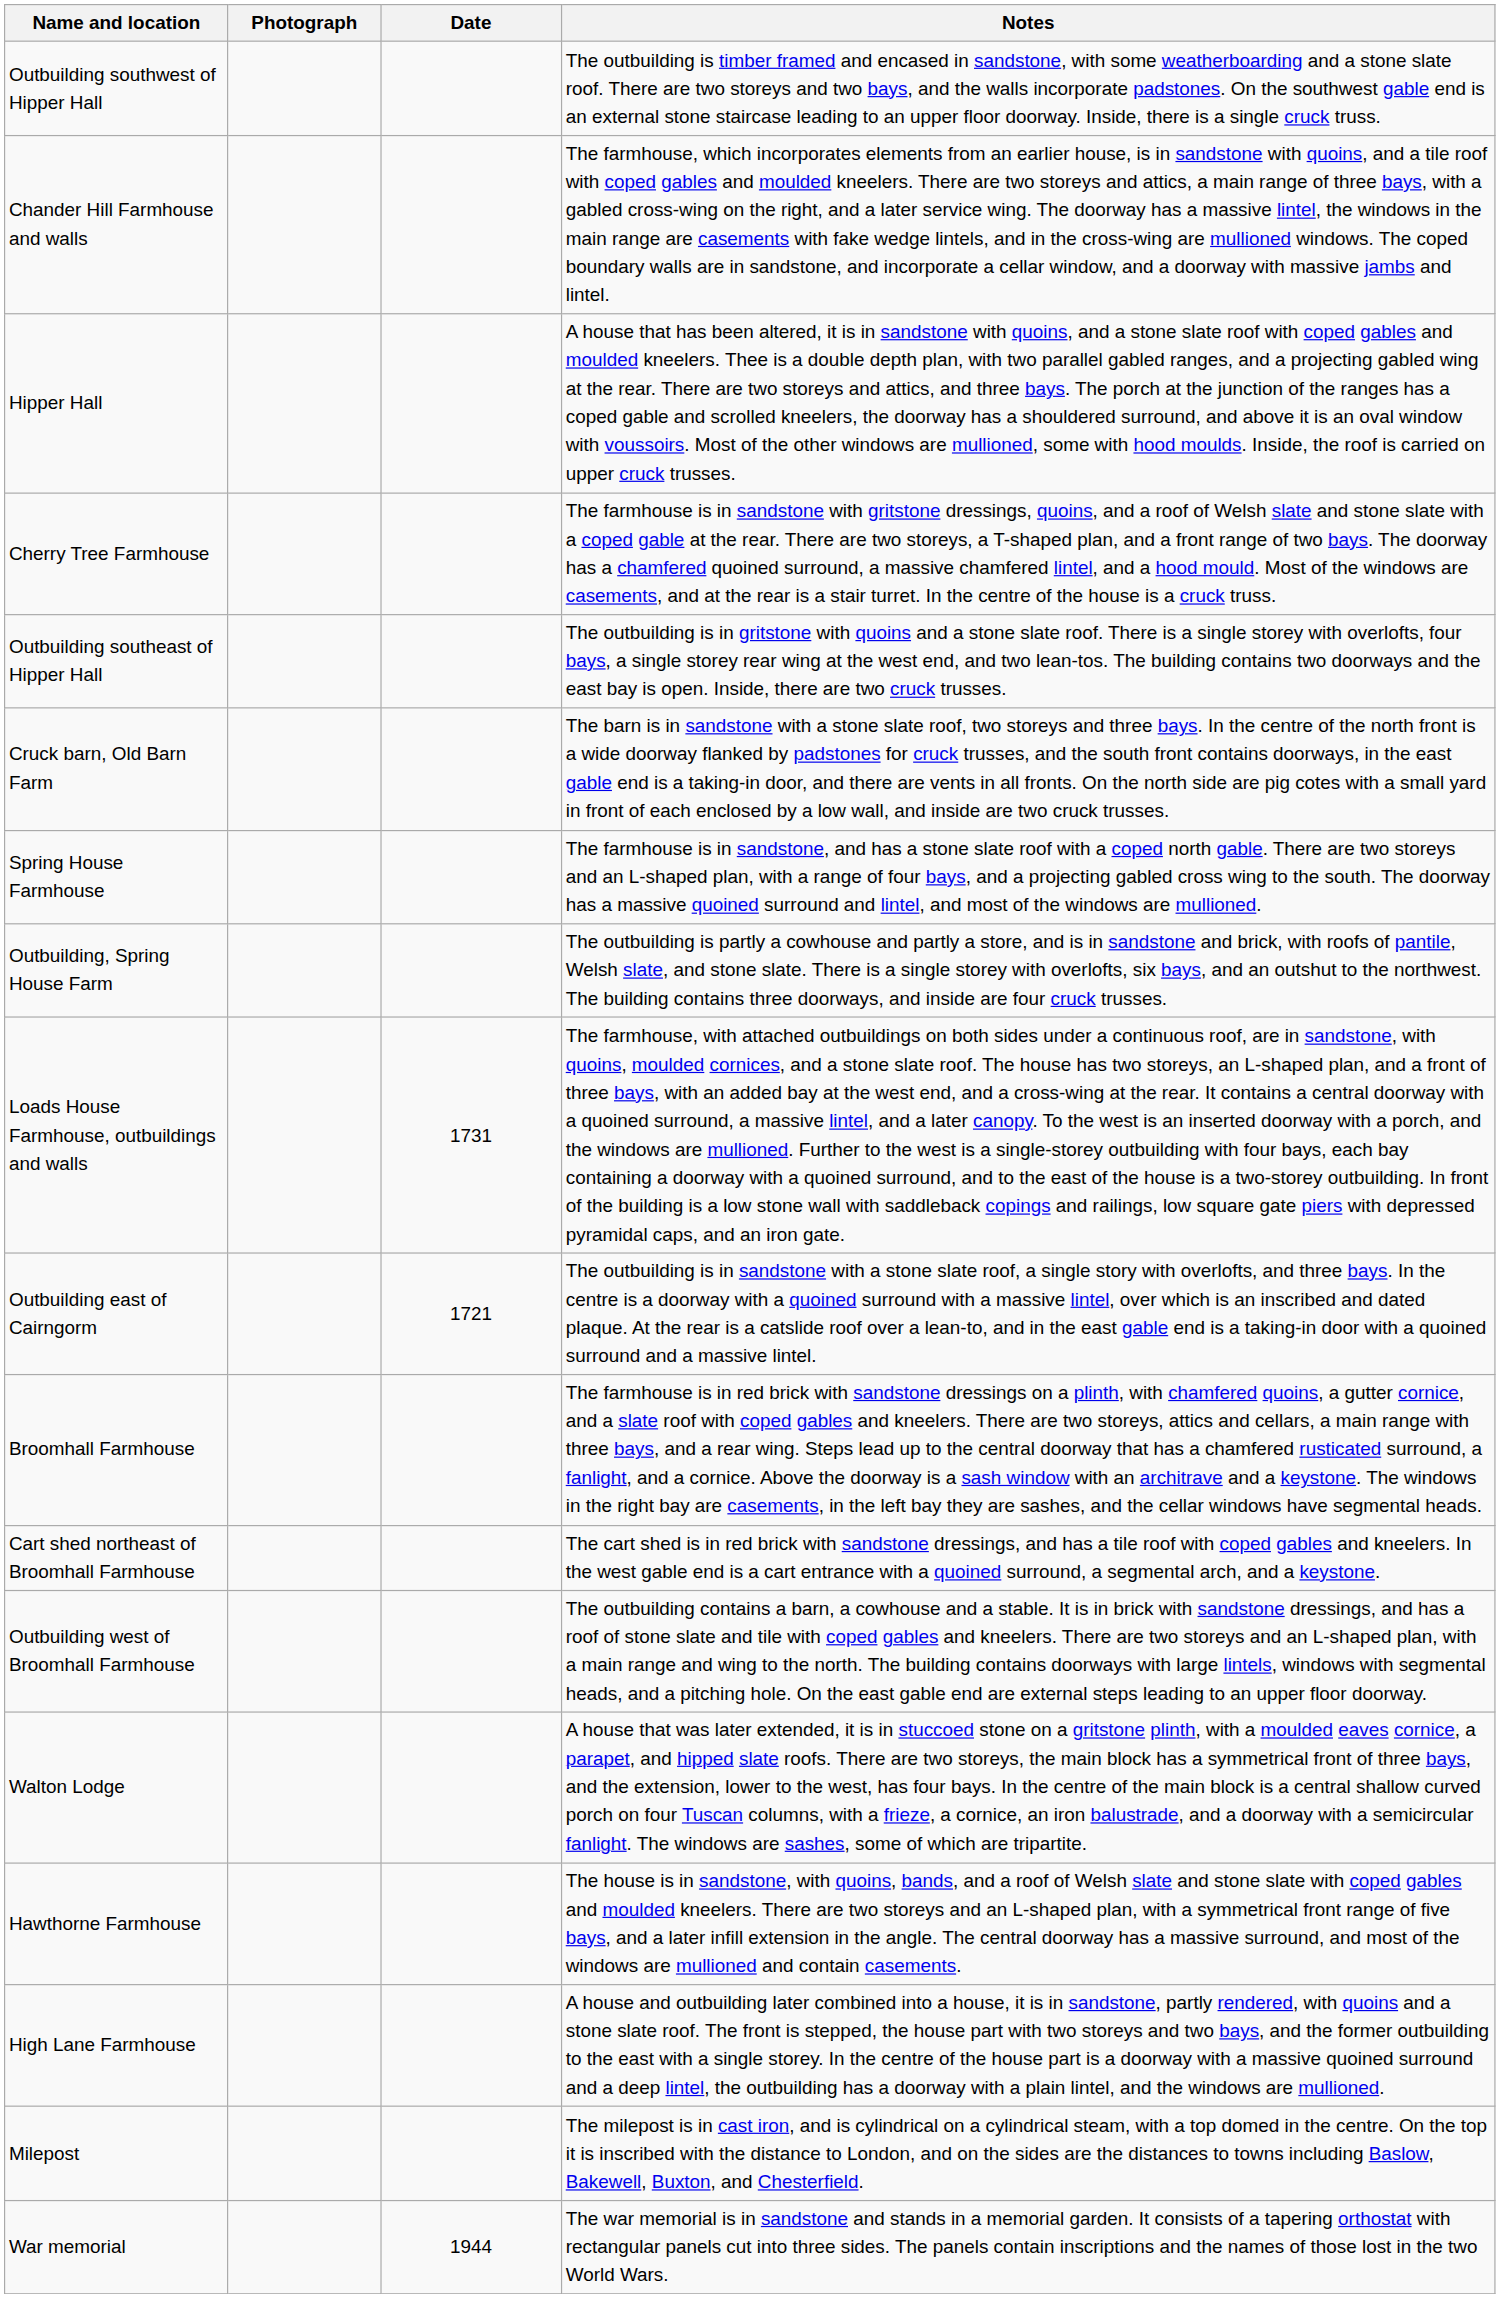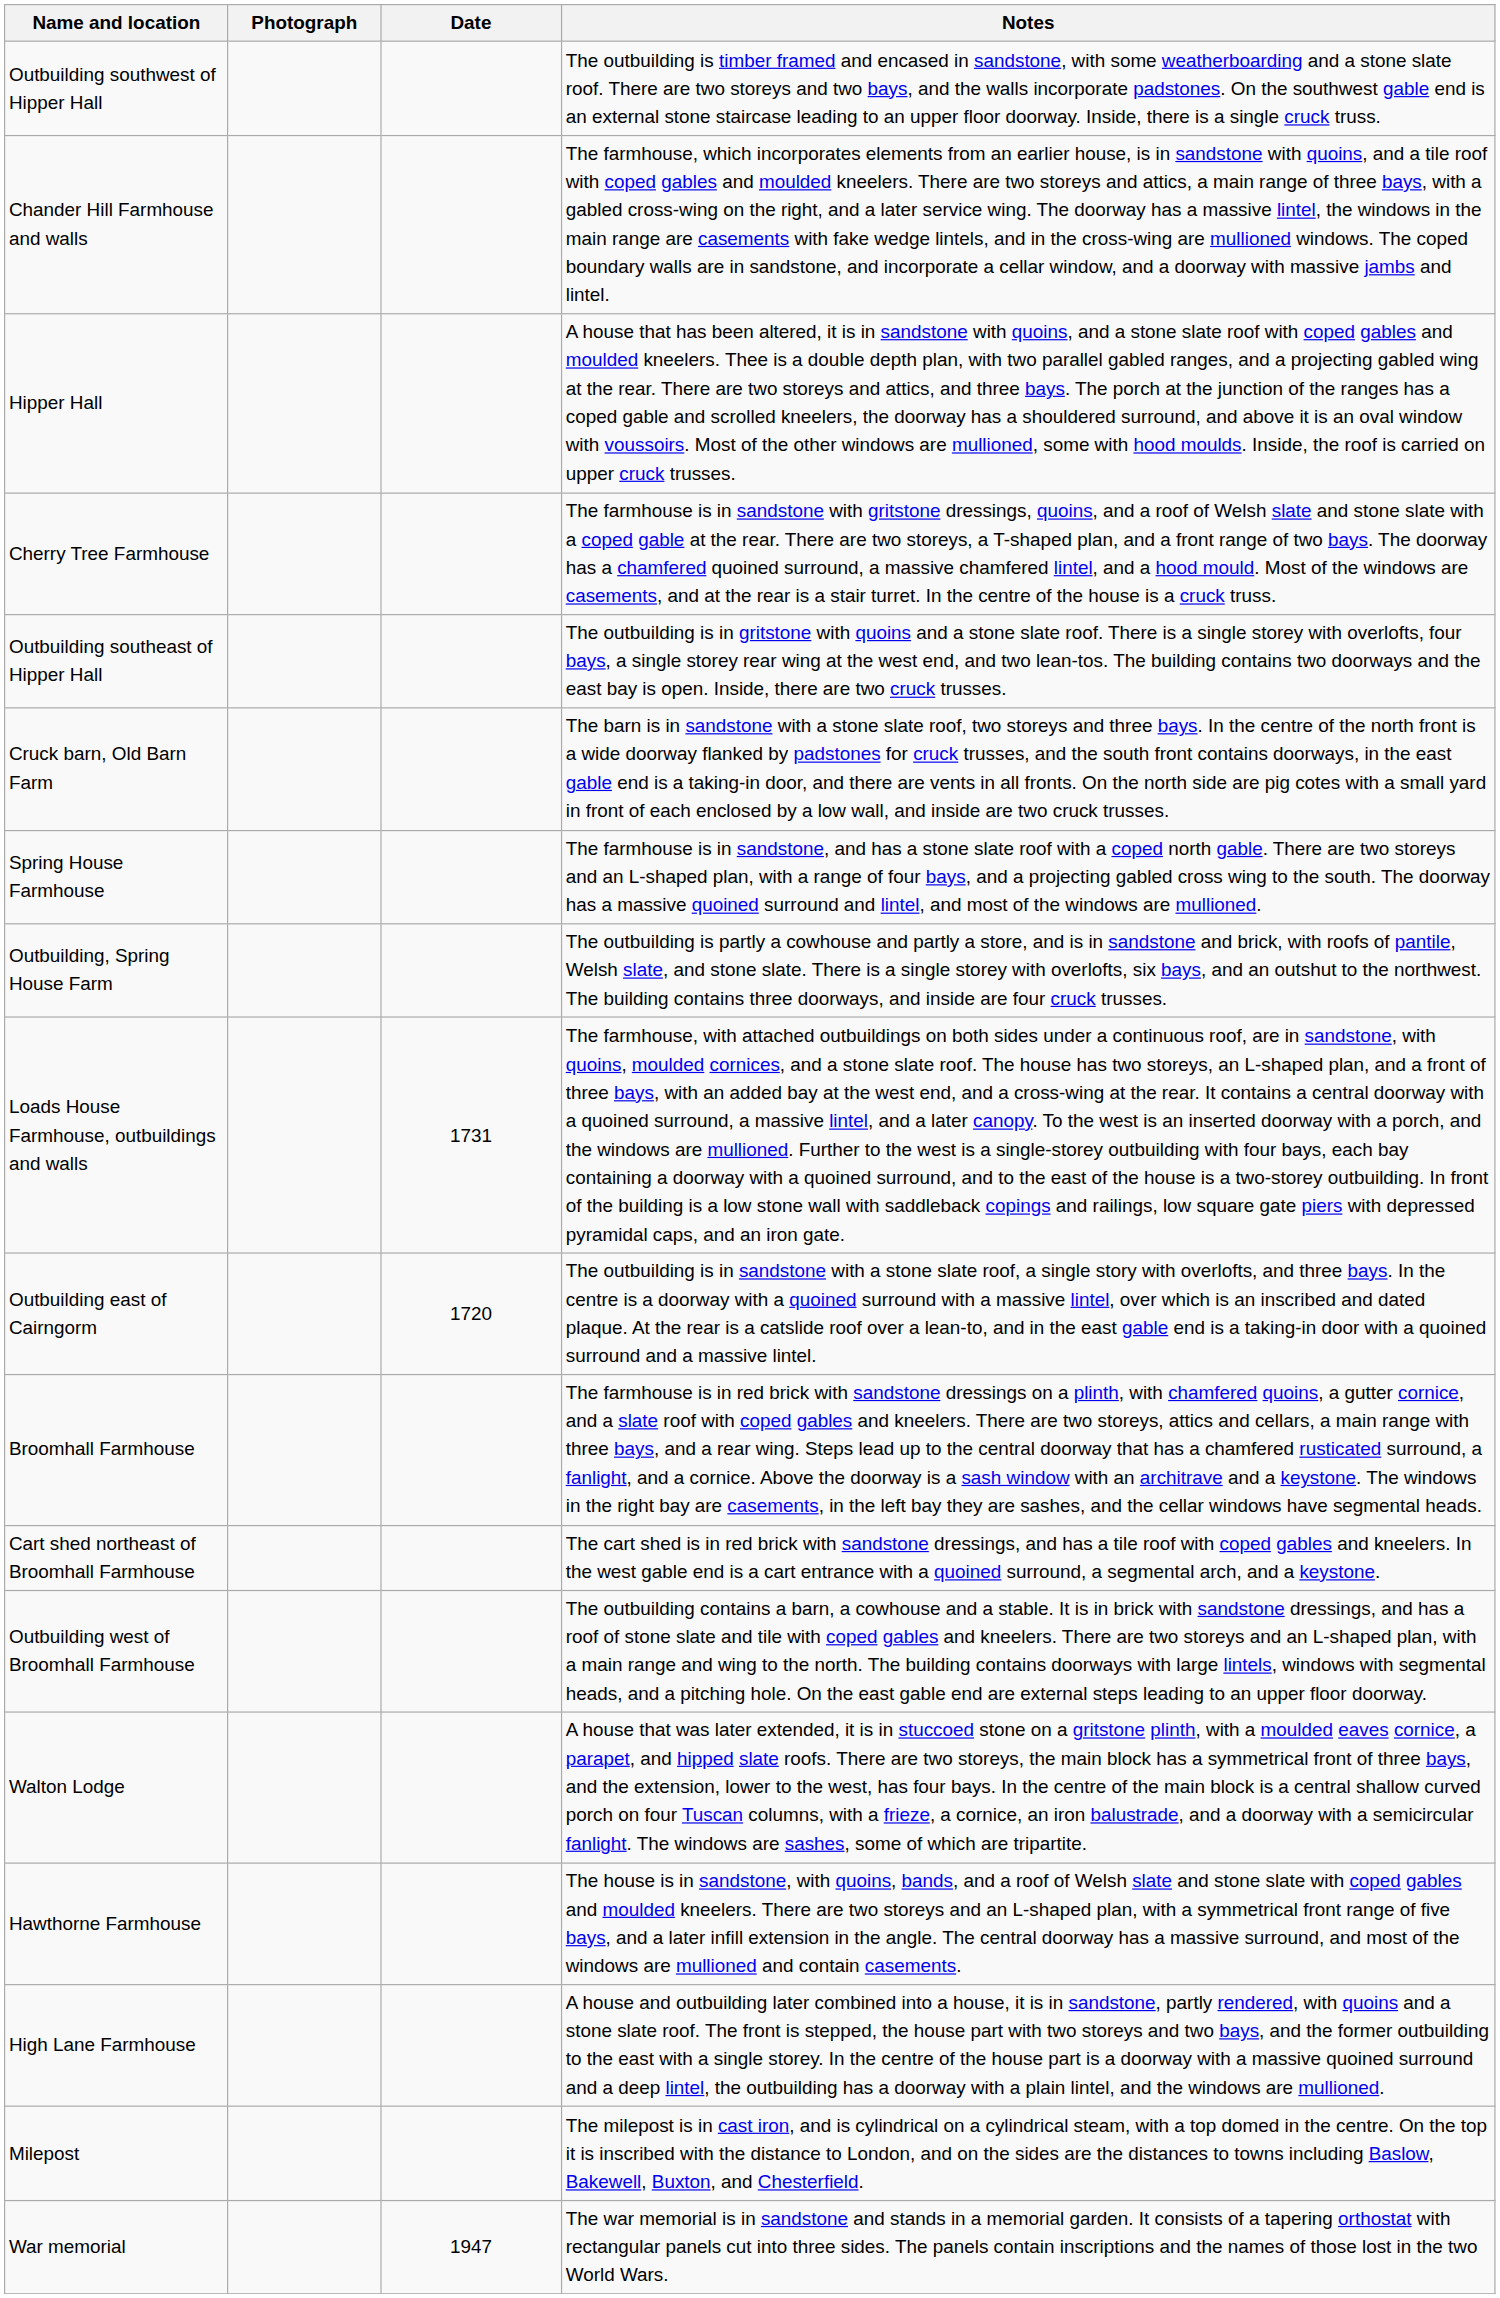(471, 1313) 1721 -> (471, 1313) 1720
(471, 2247) 1944 -> (471, 2247) 1947
